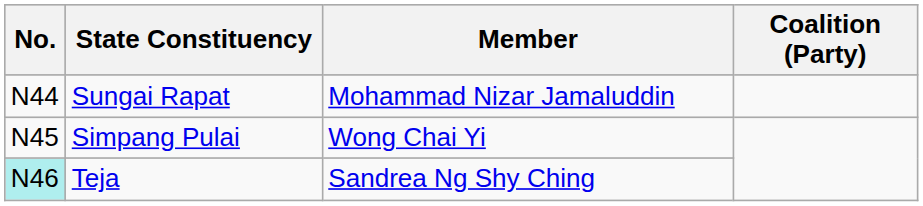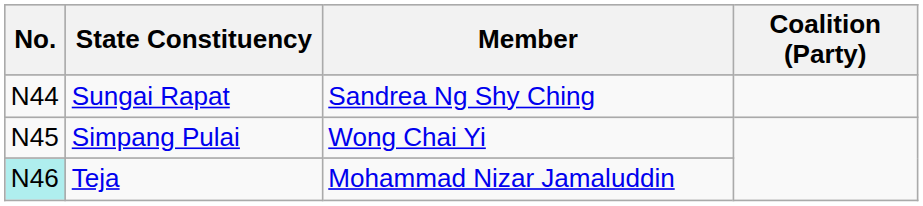(501, 95) Mohammad Nizar Jamaluddin -> (462, 95) Sandrea Ng Shy Ching
(462, 178) Sandrea Ng Shy Ching -> (501, 178) Mohammad Nizar Jamaluddin
